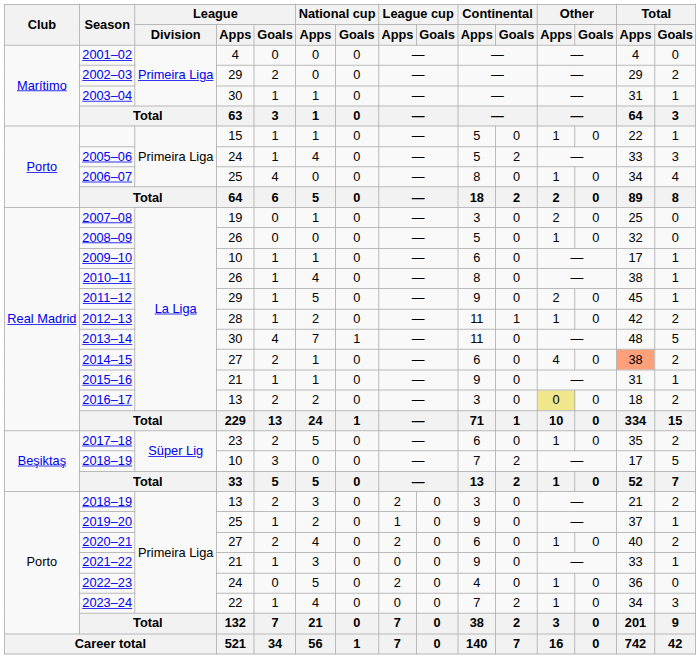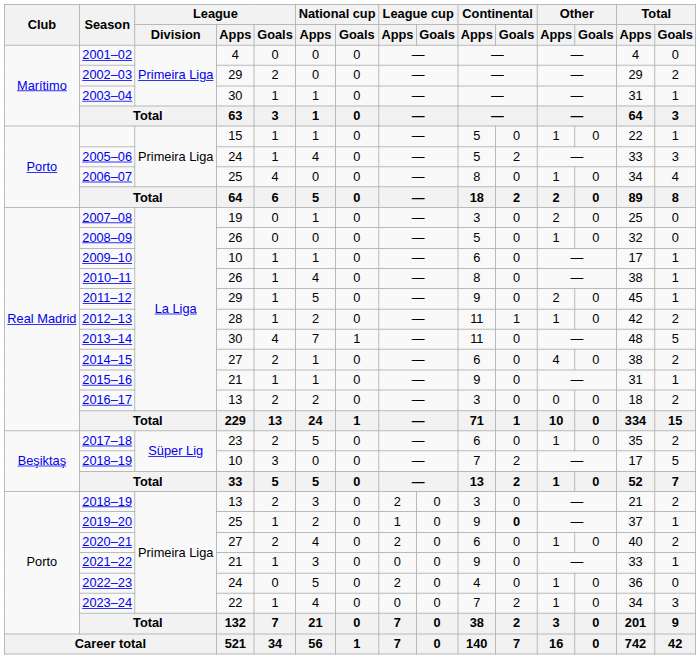(636, 359) lightsalmon background -> (636, 359) no background
(556, 400) khaki background -> (556, 400) no background
(516, 522) normal -> (516, 522) bold
